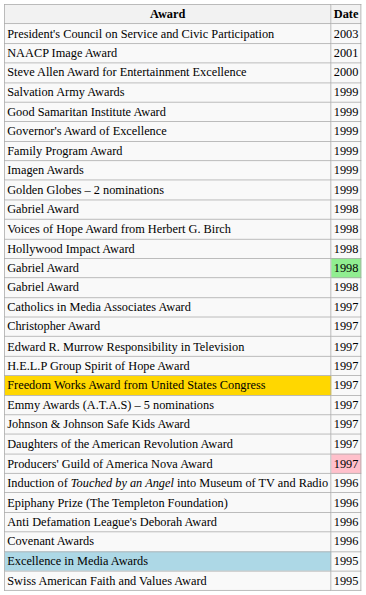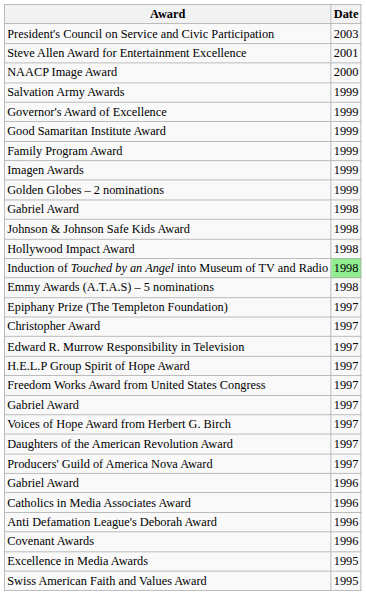(62, 53) NAACP Image Award -> (127, 53) Steve Allen Award for Entertainment Excellence
(127, 72) Steve Allen Award for Entertainment Excellence -> (62, 72) NAACP Image Award
(87, 111) Good Samaritan Institute Award -> (87, 111) Governor's Award of Excellence
(87, 131) Governor's Award of Excellence -> (87, 131) Good Samaritan Institute Award
(119, 229) Voices of Hope Award from Herbert G. Birch -> (99, 229) Johnson & Johnson Safe Kids Award
(43, 268) Gabriel Award -> (168, 268) Induction of Touched by an Angel into Museum of TV and Radio
(43, 287) Gabriel Award -> (111, 287) Emmy Awards (A.T.A.S) – 5 nominations
(99, 307) Catholics in Media Associates Award -> (118, 307) Epiphany Prize (The Templeton Foundation)
(136, 385) gold background -> (136, 385) no background
(111, 405) Emmy Awards (A.T.A.S) – 5 nominations -> (43, 405) Gabriel Award
(99, 424) Johnson & Johnson Safe Kids Award -> (119, 424) Voices of Hope Award from Herbert G. Birch
(346, 463) pink background -> (346, 463) no background
(168, 483) Induction of Touched by an Angel into Museum of TV and Radio -> (43, 483) Gabriel Award
(118, 502) Epiphany Prize (The Templeton Foundation) -> (99, 502) Catholics in Media Associates Award
(78, 561) lightblue background -> (78, 561) no background
